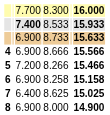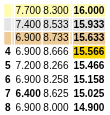(28, 24) bold -> (28, 24) normal
(89, 52) no background -> (89, 52) gold background
(28, 93) normal -> (28, 93) bold
